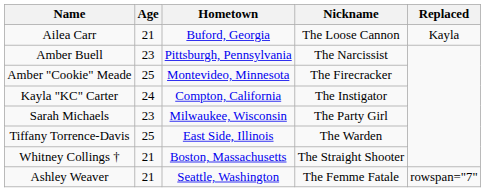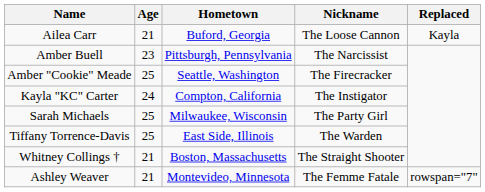(228, 75) Montevideo, Minnesota -> (228, 75) Seattle, Washington
(148, 116) 23 -> (148, 116) 25
(228, 177) Seattle, Washington -> (228, 177) Montevideo, Minnesota
